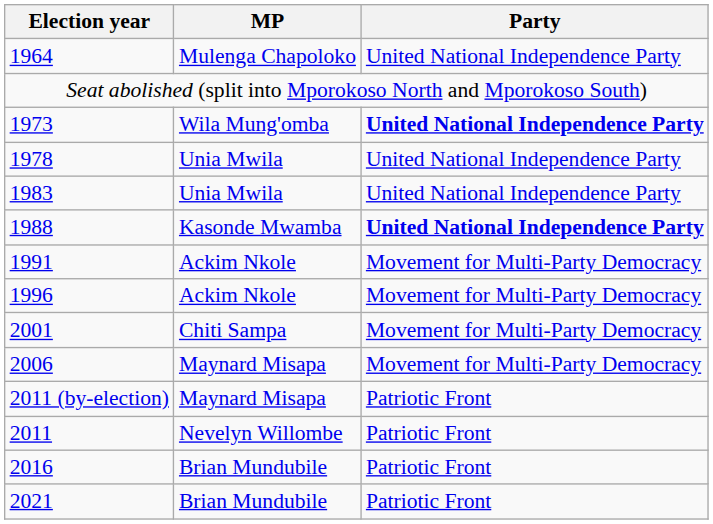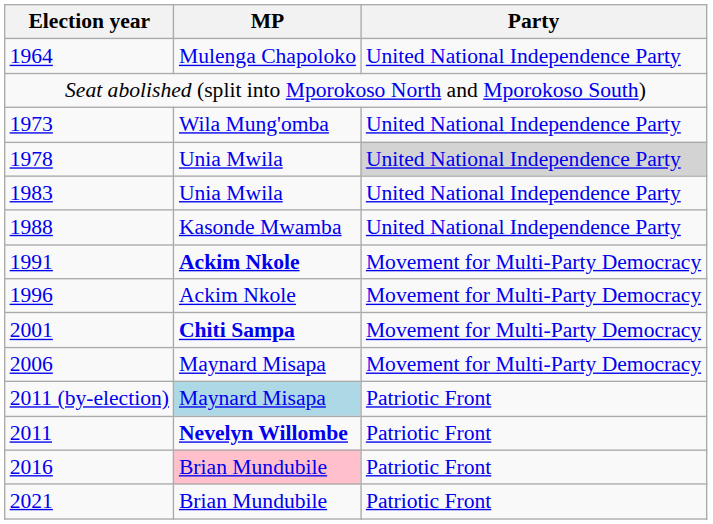(535, 124) bold -> (523, 124) normal
(523, 158) no background -> (523, 158) lightgrey background
(535, 227) bold -> (523, 227) normal
(237, 261) normal -> (239, 261) bold
(233, 329) normal -> (237, 329) bold
(252, 398) no background -> (252, 398) lightblue background
(261, 432) normal -> (263, 432) bold
(253, 466) no background -> (253, 466) pink background
